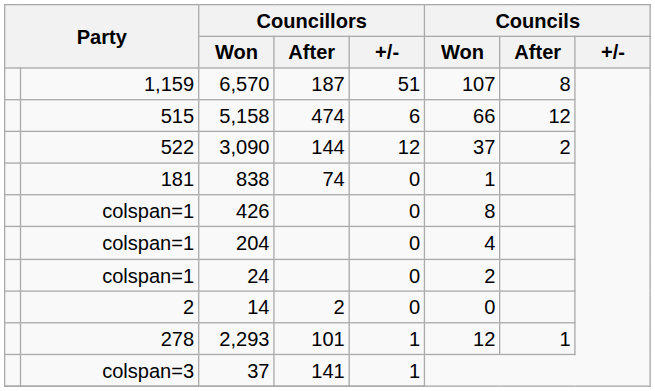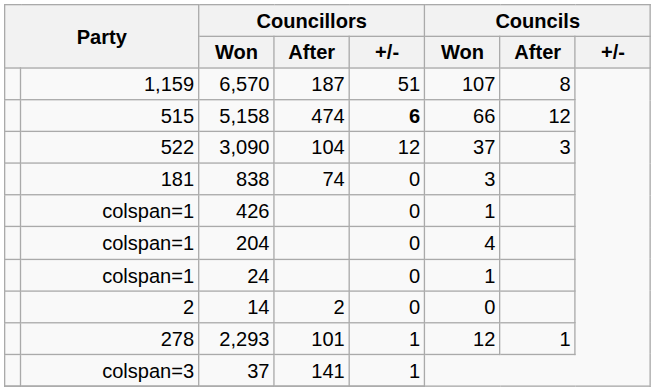(415, 116) normal -> (415, 116) bold
(328, 148) 144 -> (328, 148) 104
(565, 148) 2 -> (565, 148) 3
(490, 180) 1 -> (490, 180) 3
(490, 211) 8 -> (490, 211) 1
(490, 275) 2 -> (490, 275) 1
